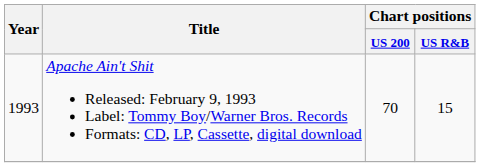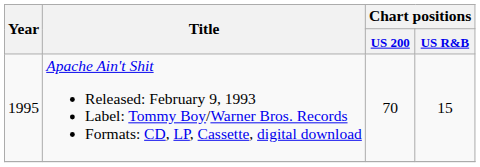(24, 107) 1993 -> (24, 107) 1995
